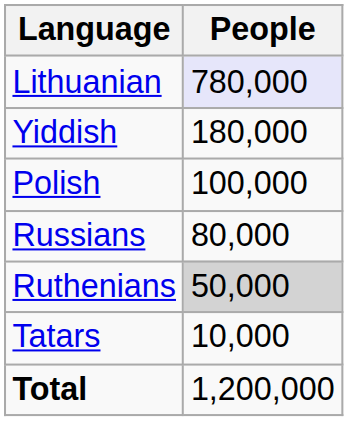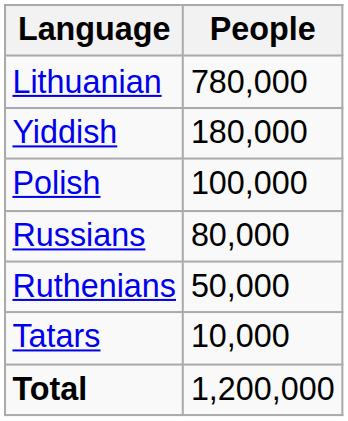(249, 81) lavender background -> (249, 81) no background
(240, 286) lightgrey background -> (240, 286) no background
